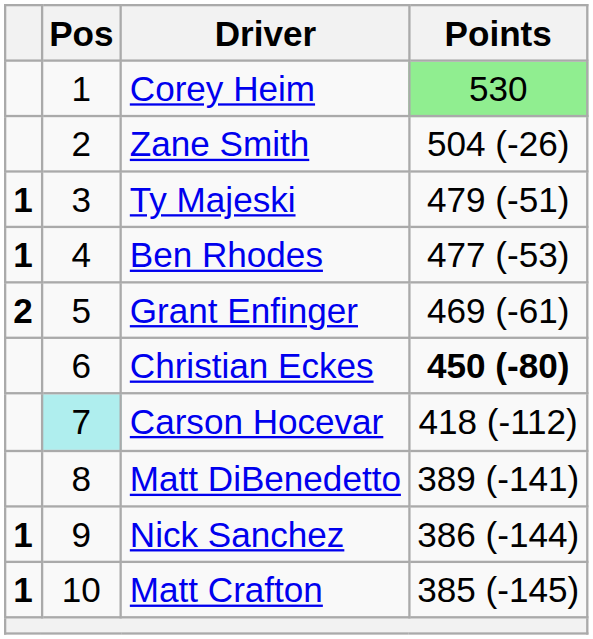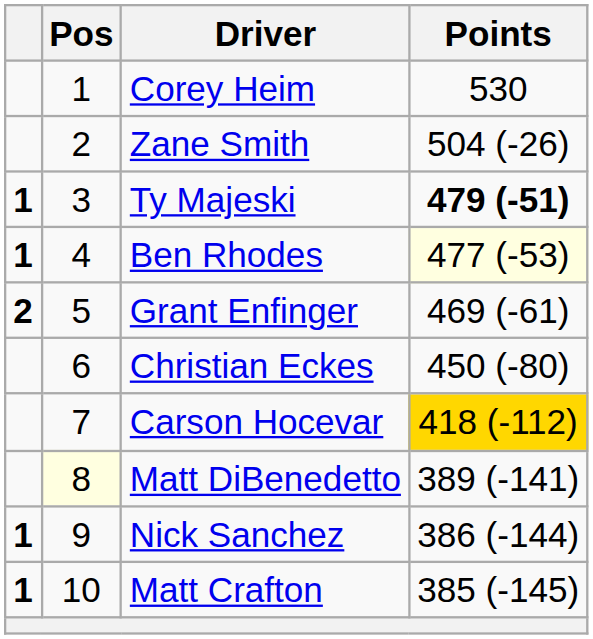(498, 89) lightgreen background -> (498, 89) no background
(498, 200) normal -> (498, 200) bold
(498, 255) no background -> (498, 255) lightyellow background
(498, 367) bold -> (498, 367) normal
(81, 422) paleturquoise background -> (81, 422) no background
(498, 422) no background -> (498, 422) gold background
(81, 478) no background -> (81, 478) lightyellow background
